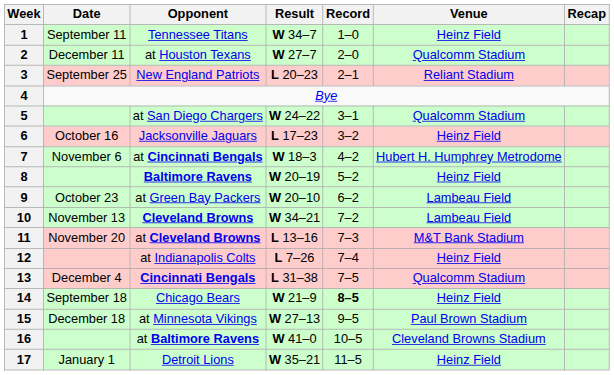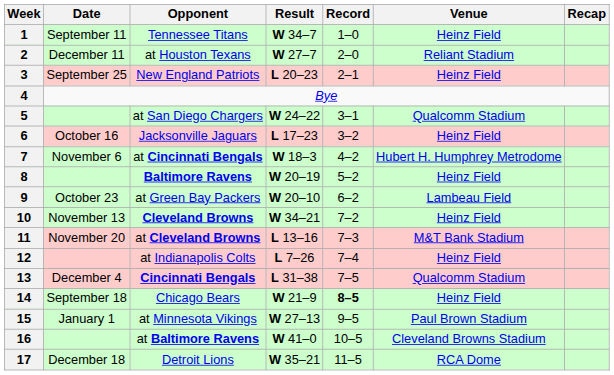(469, 55) Qualcomm Stadium -> (469, 55) Reliant Stadium
(469, 75) Reliant Stadium -> (469, 75) Heinz Field
(469, 217) Lambeau Field -> (469, 217) Heinz Field
(87, 319) December 18 -> (87, 319) January 1
(87, 359) January 1 -> (87, 359) December 18
(469, 359) Heinz Field -> (469, 359) RCA Dome
